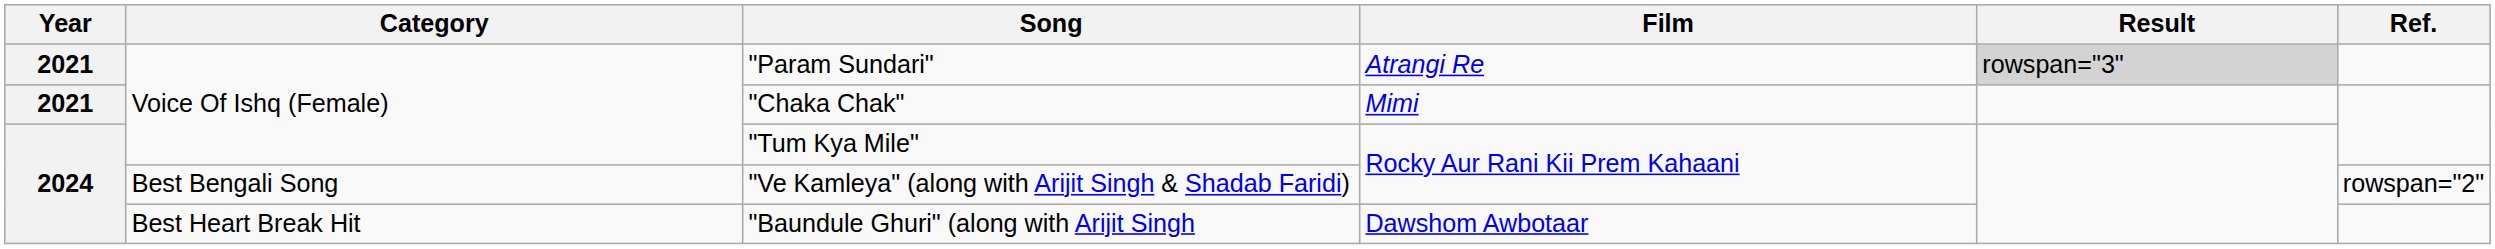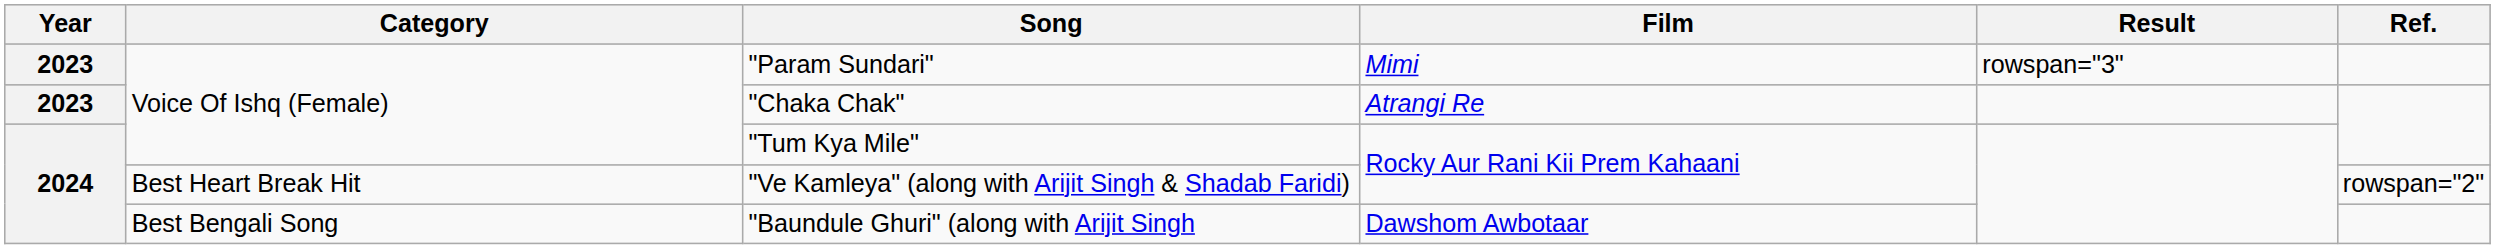(65, 64) 2021 -> (65, 64) 2023
(1425, 64) Atrangi Re -> (1392, 64) Mimi
(2053, 64) lightgrey background -> (2053, 64) no background
(65, 104) 2021 -> (65, 104) 2023
(1392, 104) Mimi -> (1425, 104) Atrangi Re
(235, 183) Best Bengali Song -> (246, 183) Best Heart Break Hit
(246, 223) Best Heart Break Hit -> (235, 223) Best Bengali Song
